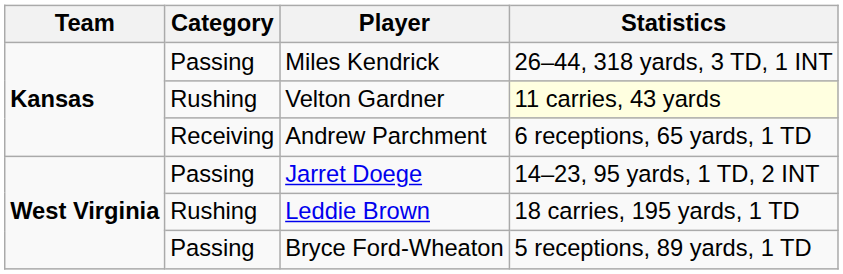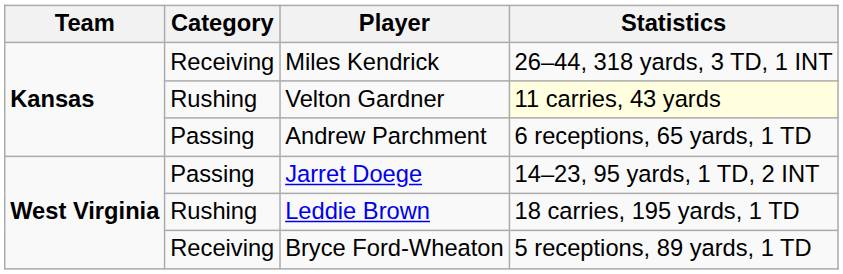(212, 61) Passing -> (222, 61) Receiving
(222, 136) Receiving -> (212, 136) Passing
(212, 249) Passing -> (222, 249) Receiving
